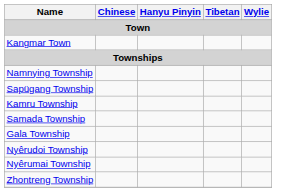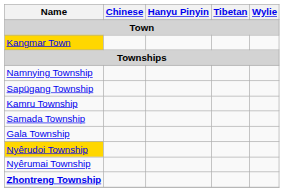(39, 43) no background -> (39, 43) gold background
(47, 150) no background -> (47, 150) gold background
(50, 180) normal -> (54, 180) bold
